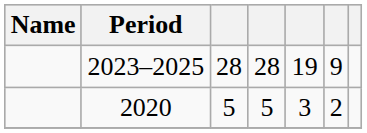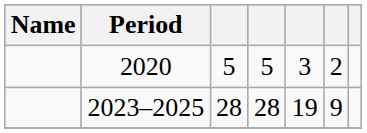rows swapped: (146, 66) <-> (146, 107)
